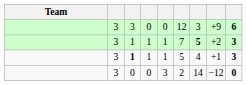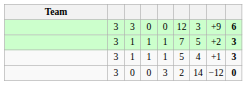(198, 42) bold -> (198, 42) normal
(132, 57) bold -> (132, 57) normal
